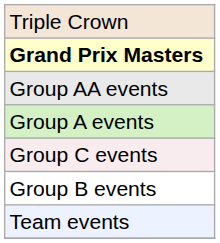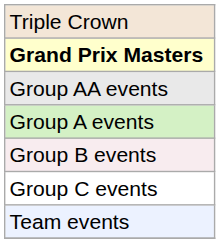(84, 155) Group C events -> (83, 155) Group B events
(83, 189) Group B events -> (84, 189) Group C events
